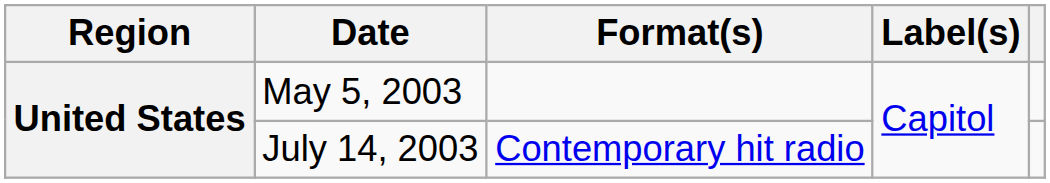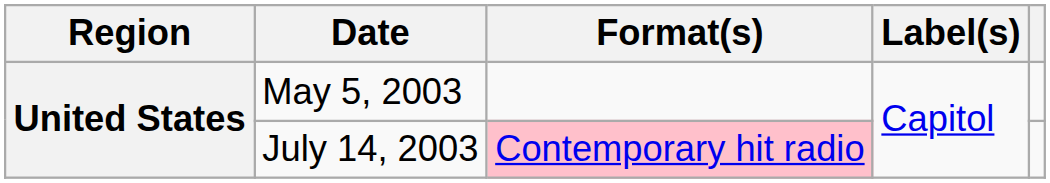(680, 148) no background -> (680, 148) pink background
